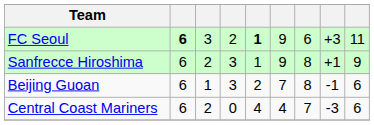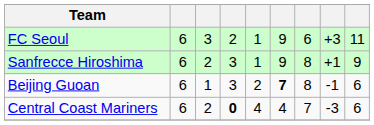(183, 39) bold -> (183, 39) normal
(258, 39) bold -> (258, 39) normal
(283, 85) normal -> (283, 85) bold
(233, 108) normal -> (233, 108) bold
